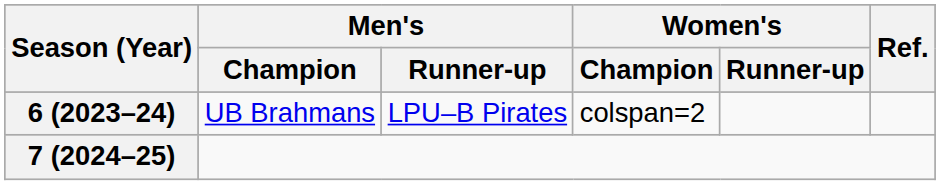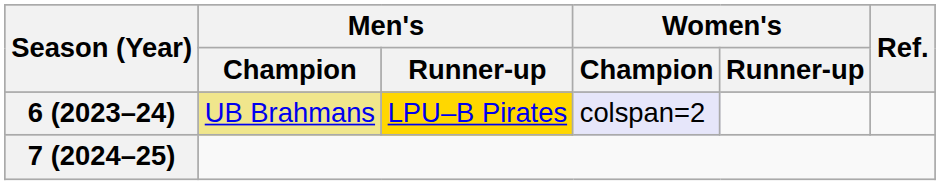(290, 112) no background -> (290, 112) khaki background
(477, 112) no background -> (477, 112) gold background
(642, 112) no background -> (642, 112) lavender background
